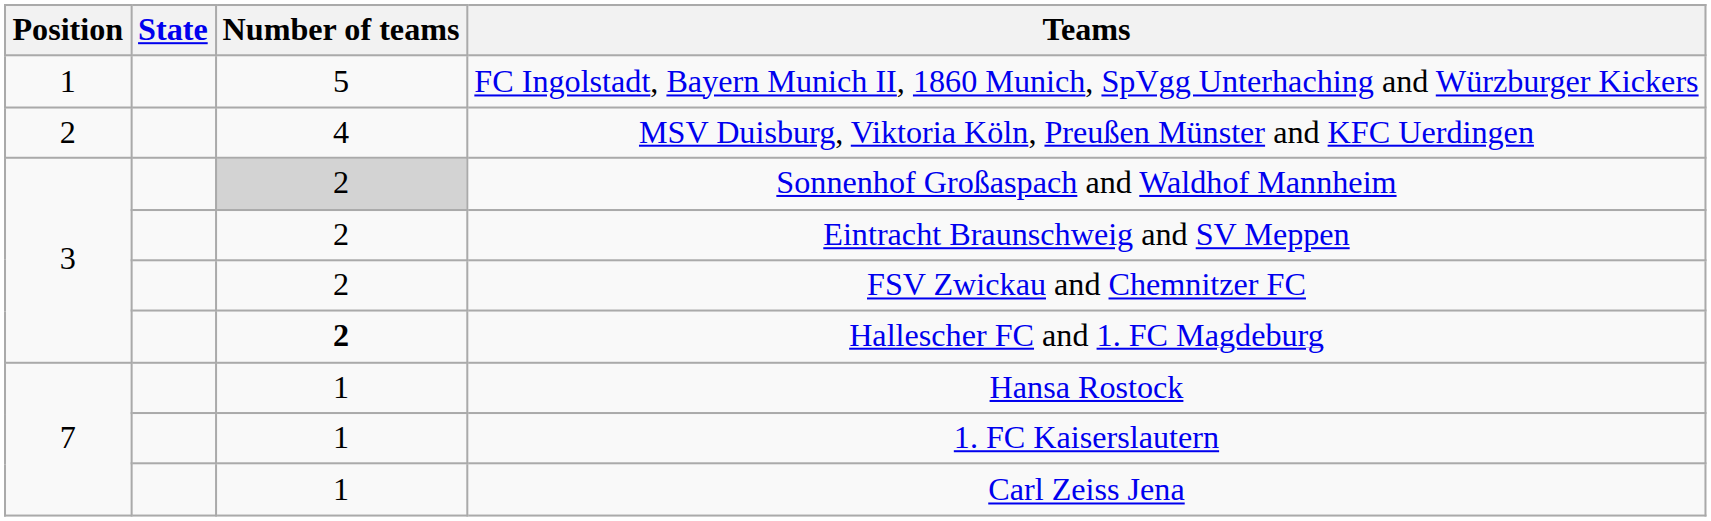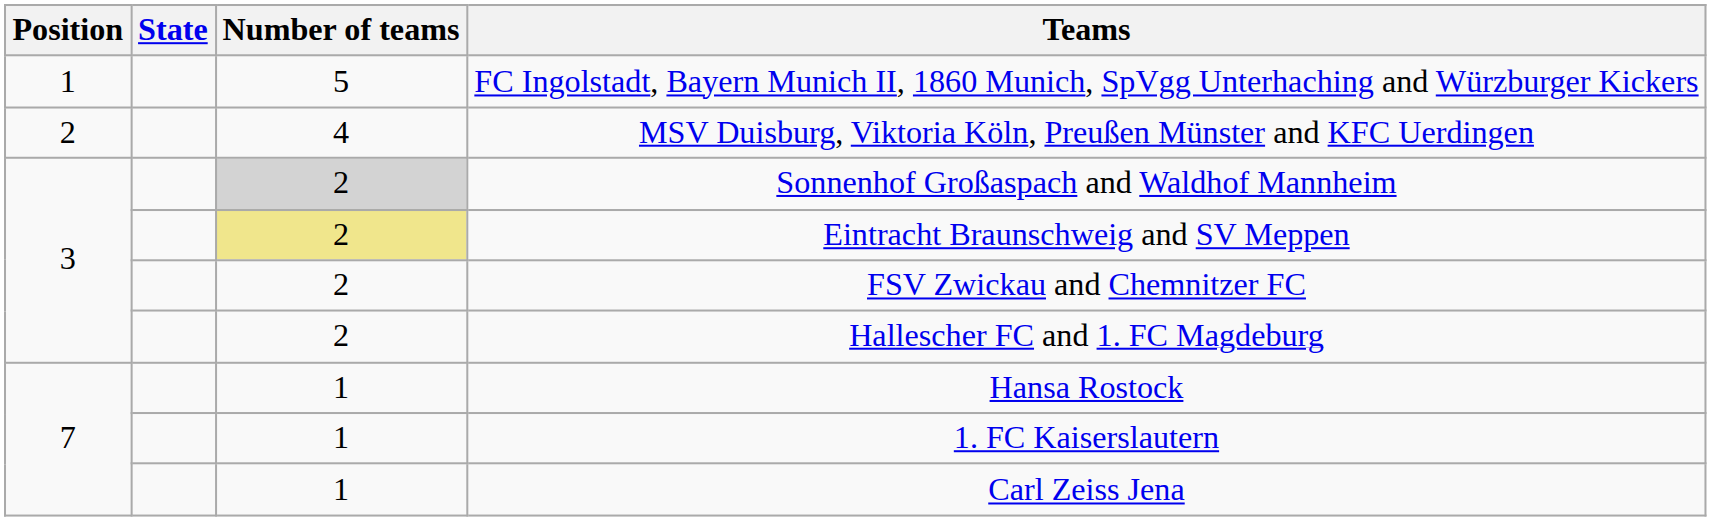(341, 234) no background -> (341, 234) khaki background
(341, 336) bold -> (341, 336) normal
